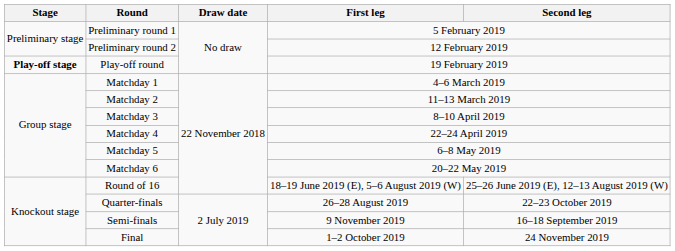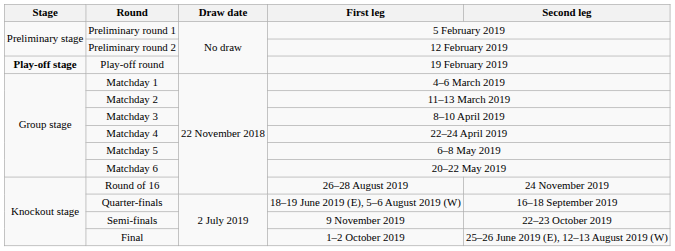(365, 185) 18–19 June 2019 (E), 5–6 August 2019 (W) -> (365, 185) 26–28 August 2019
(567, 185) 25–26 June 2019 (E), 12–13 August 2019 (W) -> (567, 185) 24 November 2019
(365, 202) 26–28 August 2019 -> (365, 202) 18–19 June 2019 (E), 5–6 August 2019 (W)
(567, 202) 22–23 October 2019 -> (567, 202) 16–18 September 2019
(567, 220) 16–18 September 2019 -> (567, 220) 22–23 October 2019
(567, 237) 24 November 2019 -> (567, 237) 25–26 June 2019 (E), 12–13 August 2019 (W)
